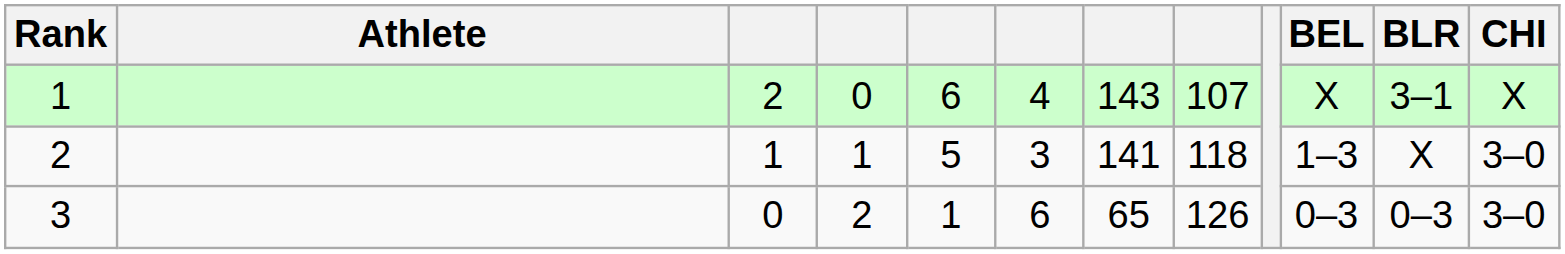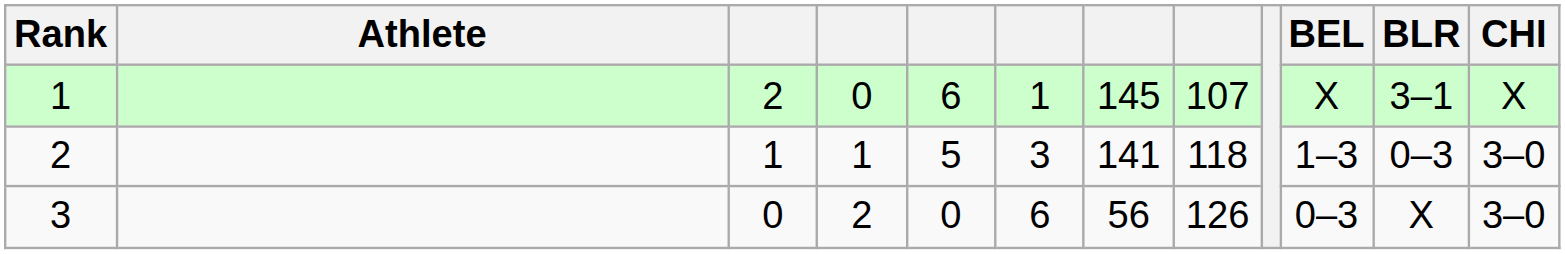(1040, 95) 4 -> (1040, 95) 1
(1129, 95) 143 -> (1129, 95) 145
(1421, 155) X -> (1421, 155) 0–3
(951, 215) 1 -> (951, 215) 0
(1129, 215) 65 -> (1129, 215) 56
(1421, 215) 0–3 -> (1421, 215) X
